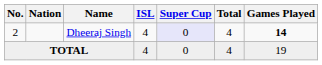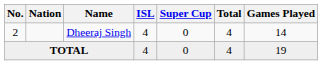(186, 32) lavender background -> (186, 32) no background
(281, 32) bold -> (281, 32) normal
